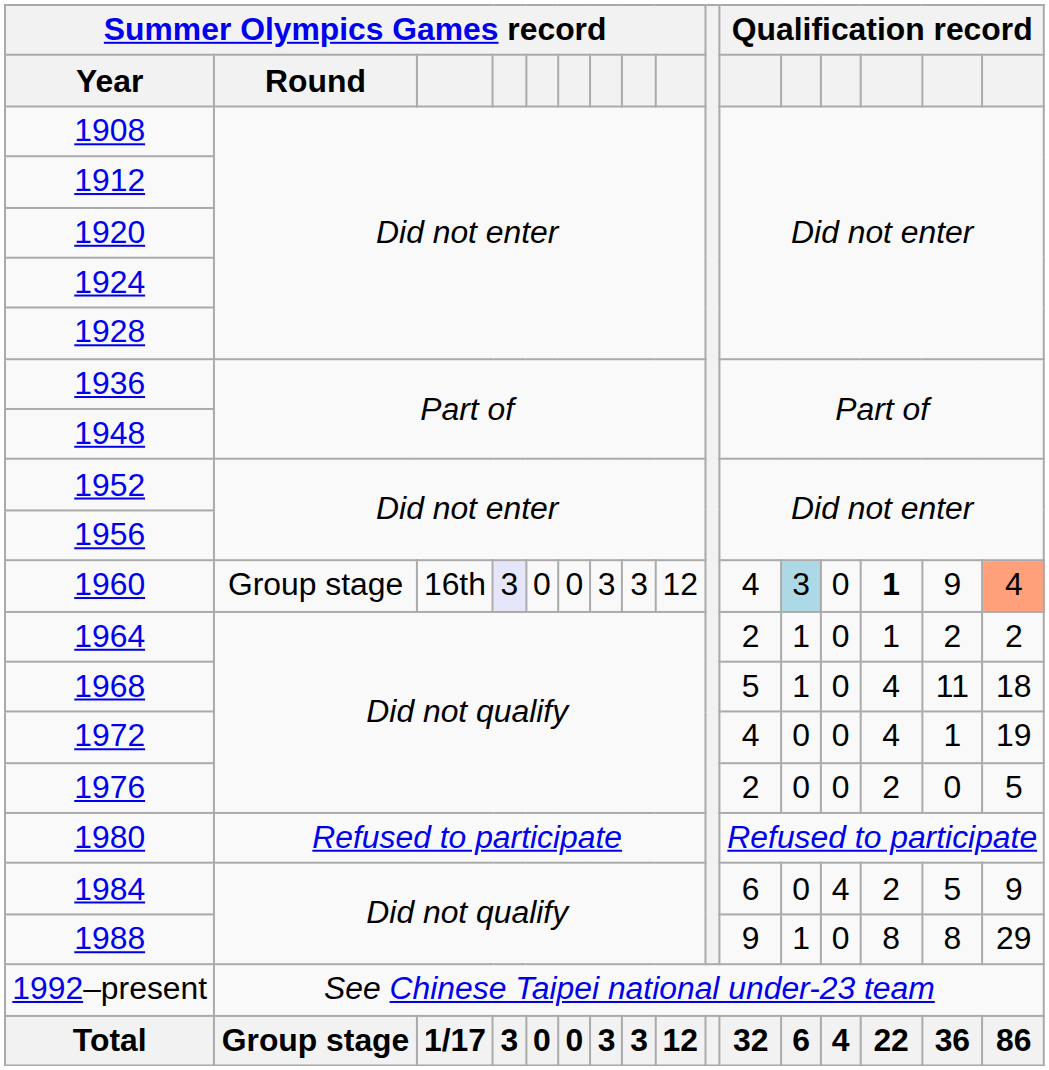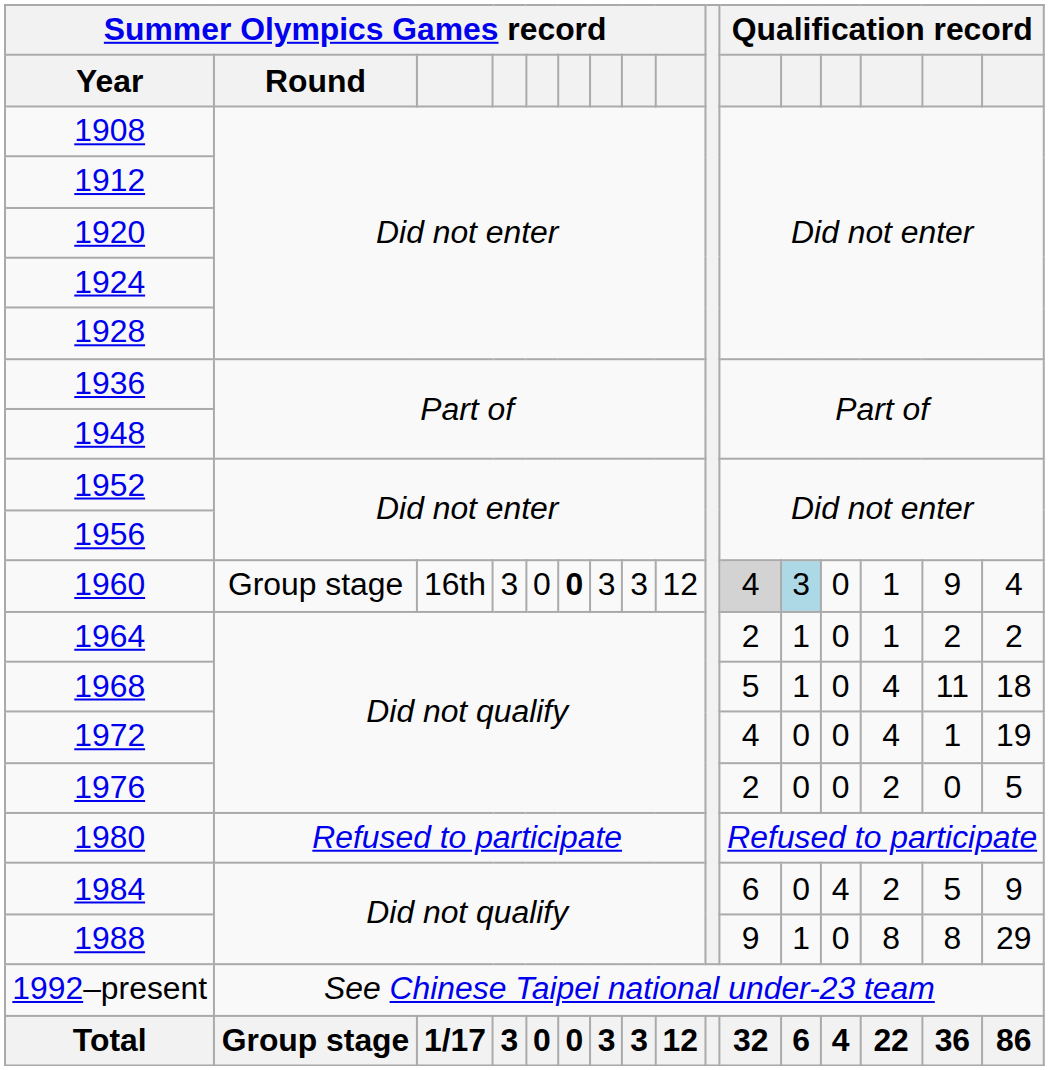(509, 585) lavender background -> (509, 585) no background
(574, 585) normal -> (574, 585) bold
(751, 585) no background -> (751, 585) lightgrey background
(891, 585) bold -> (891, 585) normal
(1014, 585) lightsalmon background -> (1014, 585) no background
